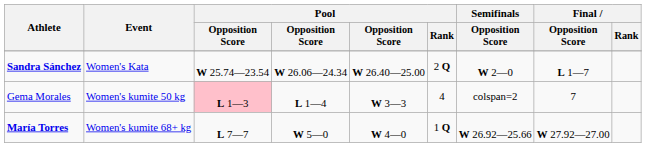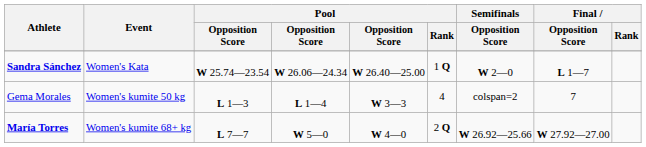(442, 66) 2 Q -> (442, 66) 1 Q
(233, 103) pink background -> (233, 103) no background
(442, 127) 1 Q -> (442, 127) 2 Q
